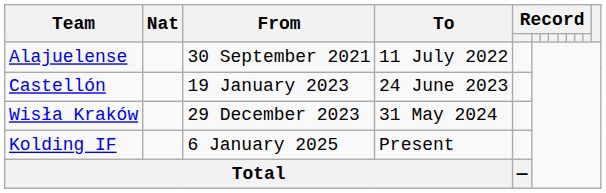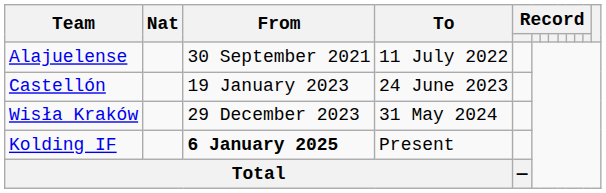(263, 145) normal -> (263, 145) bold
